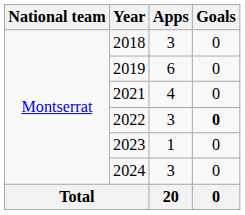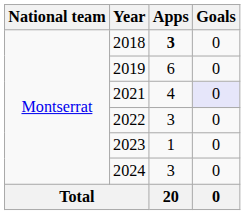(171, 42) normal -> (171, 42) bold
(216, 94) no background -> (216, 94) lavender background
(216, 119) bold -> (216, 119) normal
